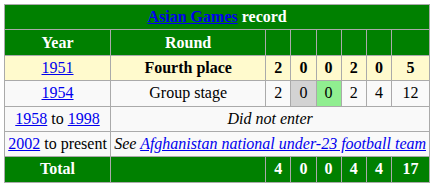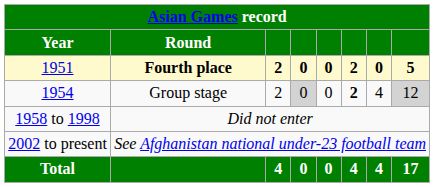(329, 93) lightgreen background -> (329, 93) no background
(354, 93) normal -> (354, 93) bold
(411, 93) no background -> (411, 93) lightgrey background
